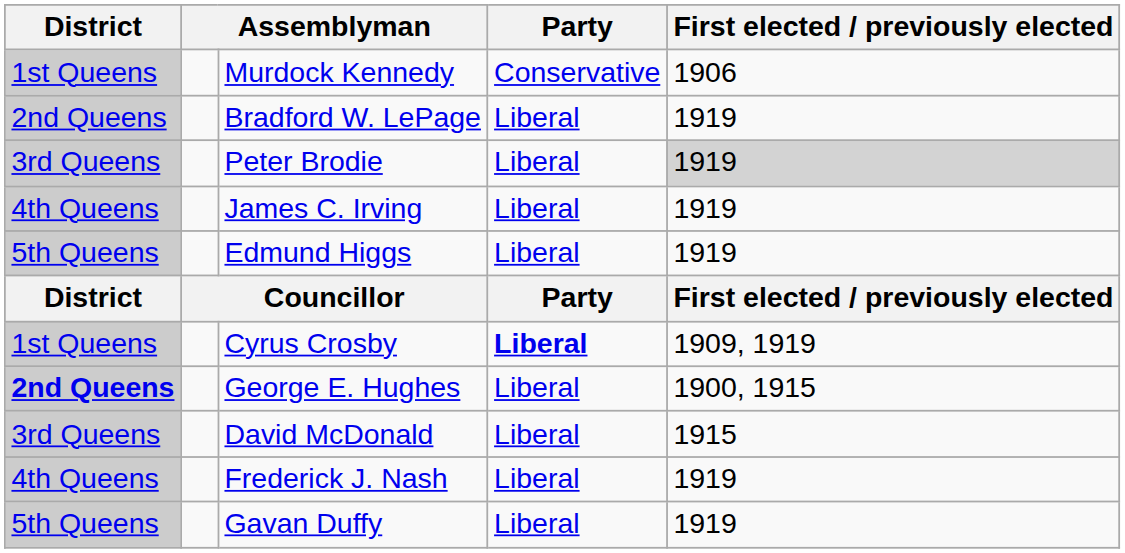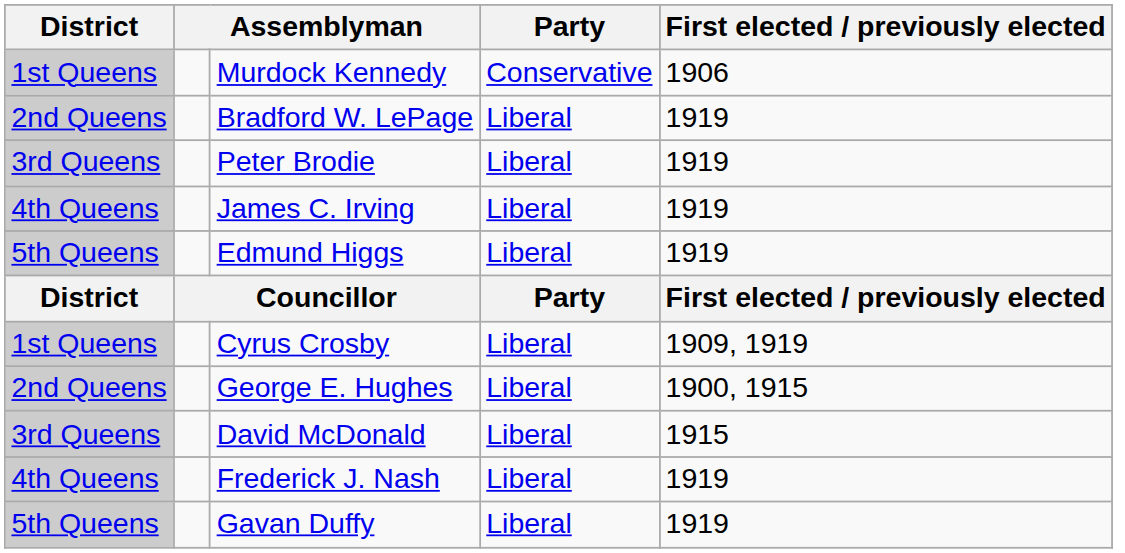(705, 162) lightgrey background -> (697, 162) no background
(541, 343) bold -> (529, 343) normal
(93, 388) bold -> (89, 388) normal
